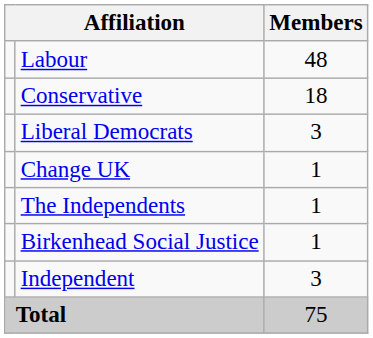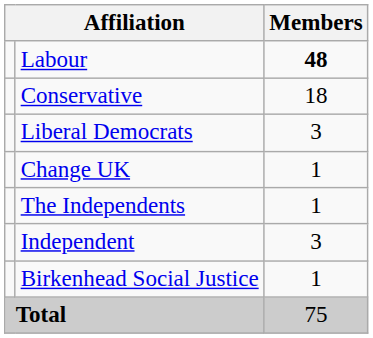(316, 59) normal -> (316, 59) bold
rows swapped: (140, 242) <-> (78, 278)
